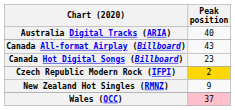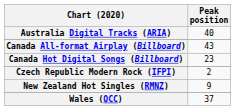(209, 73) gold background -> (209, 73) no background
(209, 99) pink background -> (209, 99) no background
